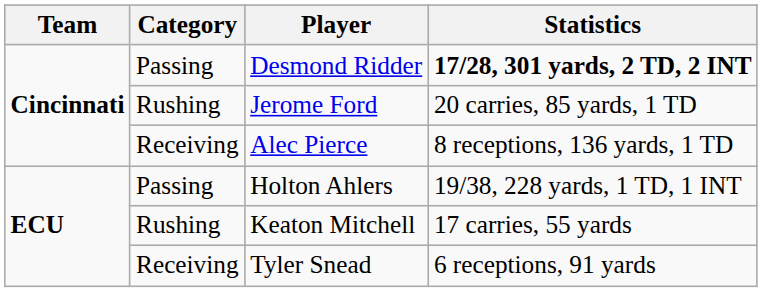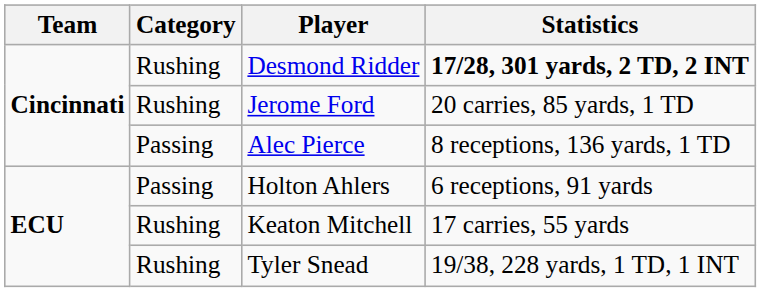(175, 64) Passing -> (178, 64) Rushing
(187, 145) Receiving -> (175, 145) Passing
(588, 185) 19/38, 228 yards, 1 TD, 1 INT -> (542, 185) 6 receptions, 91 yards
(187, 265) Receiving -> (178, 265) Rushing
(545, 265) 6 receptions, 91 yards -> (585, 265) 19/38, 228 yards, 1 TD, 1 INT
